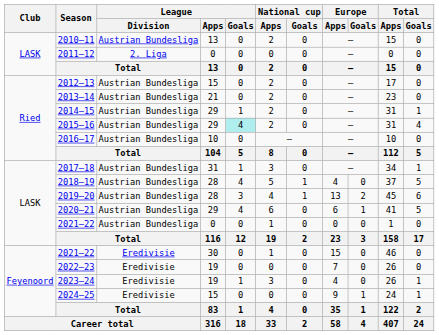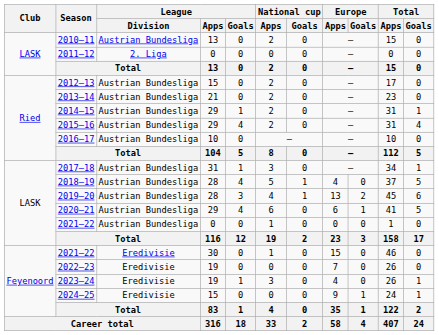(241, 125) paleturquoise background -> (241, 125) no background
